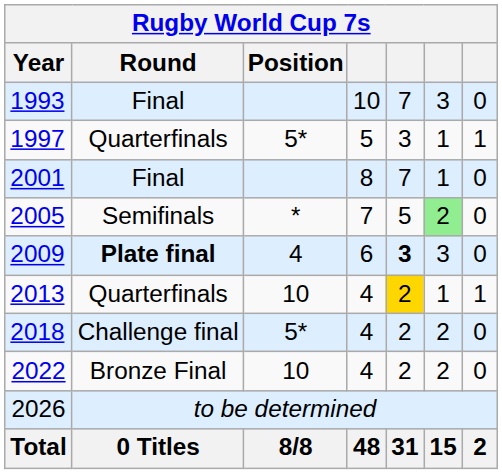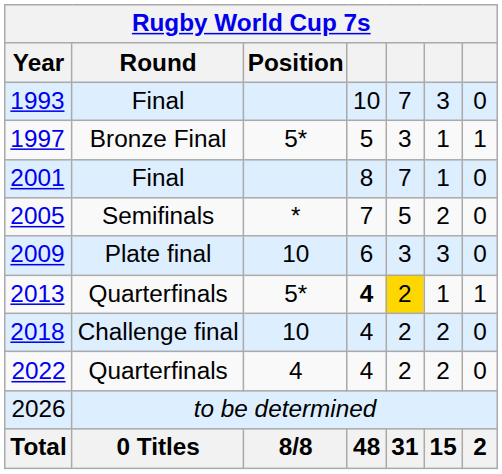(158, 139) Quarterfinals -> (158, 139) Bronze Final
(443, 216) lightgreen background -> (443, 216) no background
(158, 255) bold -> (158, 255) normal
(296, 255) 4 -> (296, 255) 10
(405, 255) bold -> (405, 255) normal
(296, 293) 10 -> (296, 293) 5*
(367, 293) normal -> (367, 293) bold
(296, 332) 5* -> (296, 332) 10
(158, 370) Bronze Final -> (158, 370) Quarterfinals
(296, 370) 10 -> (296, 370) 4
